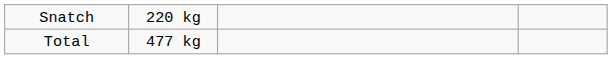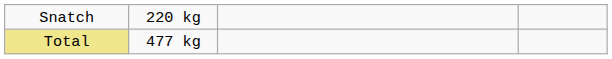(67, 42) no background -> (67, 42) khaki background
